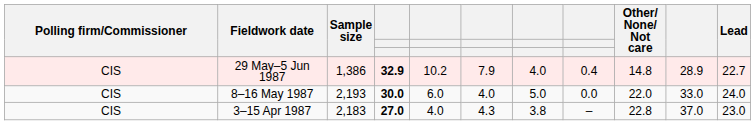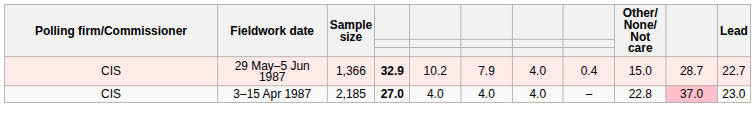(351, 71) 1,386 -> (351, 71) 1,366
(640, 71) 14.8 -> (640, 71) 15.0
(692, 71) 28.9 -> (692, 71) 28.7
- row: (272, 94)
(351, 112) 2,183 -> (351, 94) 2,185
(486, 112) 4.3 -> (486, 94) 4.0
(538, 112) 3.8 -> (538, 94) 4.0
(692, 112) no background -> (692, 94) pink background
